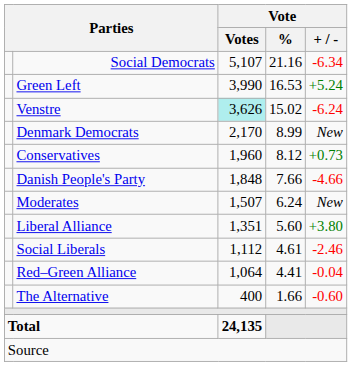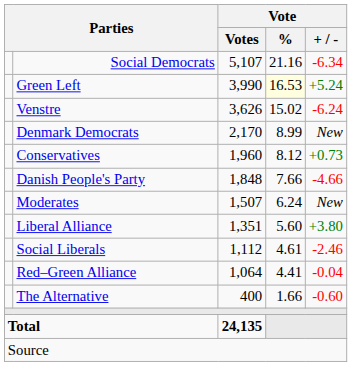(285, 86) no background -> (285, 86) lightyellow background
(246, 109) paleturquoise background -> (246, 109) no background
